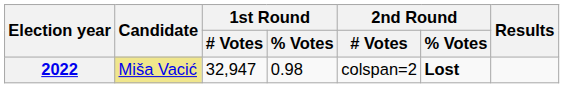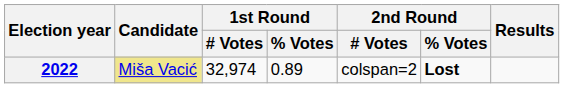(231, 69) 32,947 -> (231, 69) 32,974
(287, 69) 0.98 -> (287, 69) 0.89
